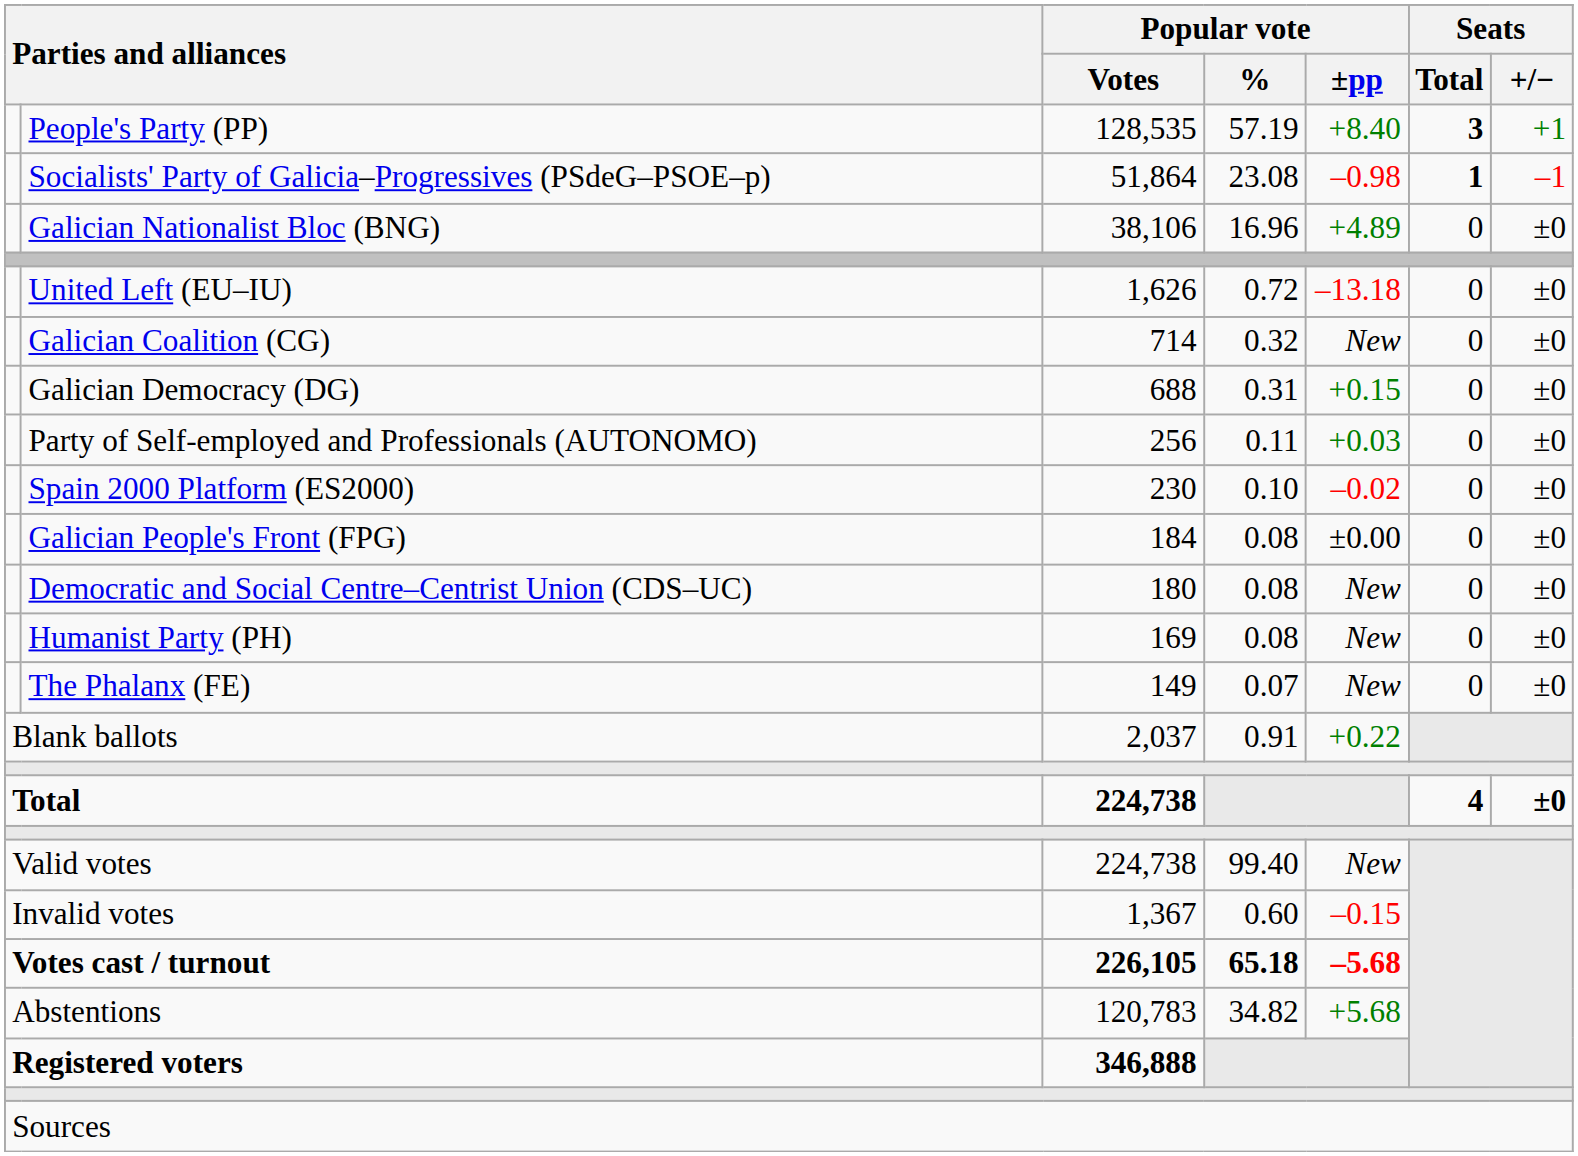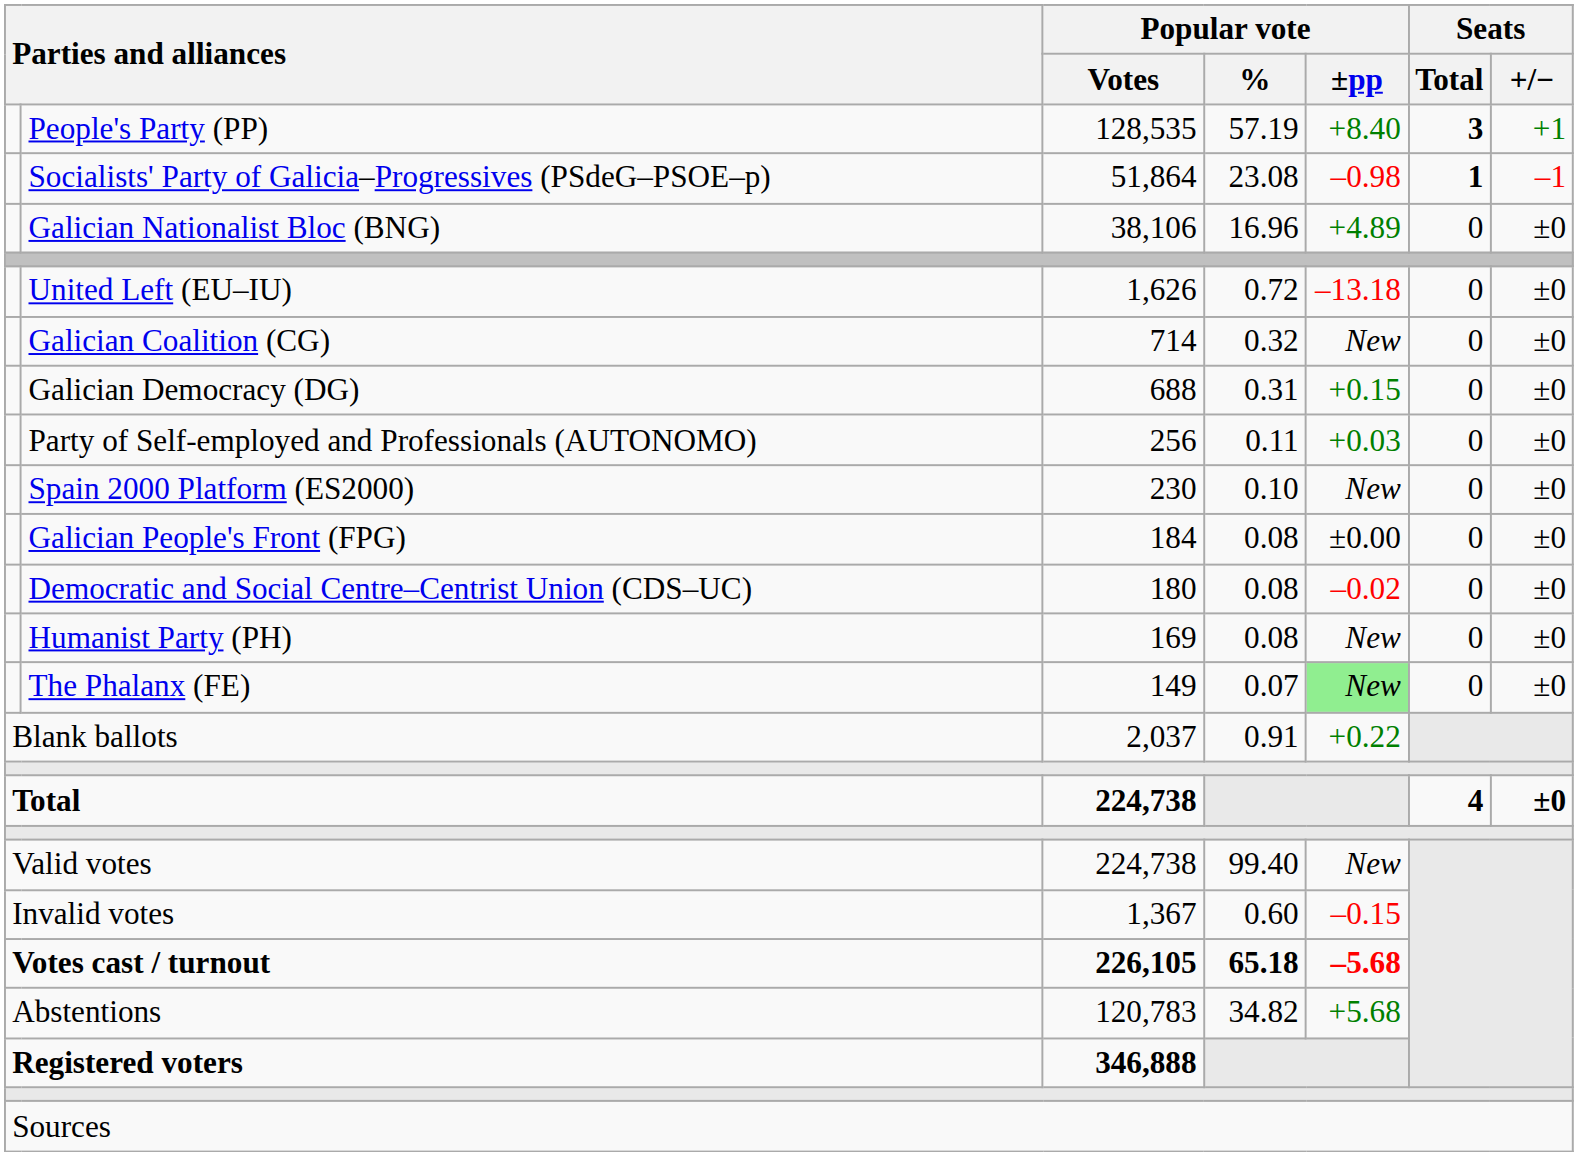(1366, 488) –0.02 -> (1373, 488) New
(1373, 587) New -> (1366, 587) –0.02
(1373, 686) no background -> (1373, 686) lightgreen background
